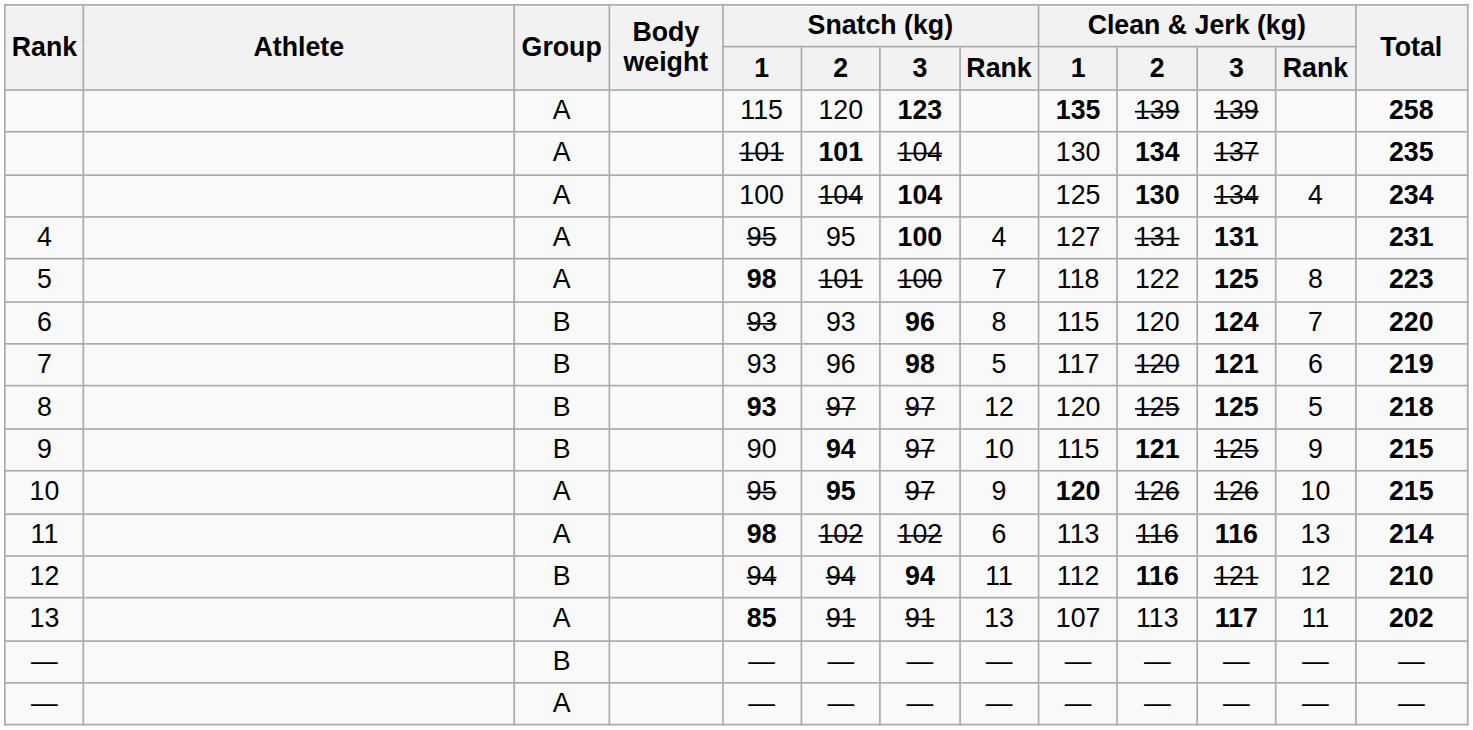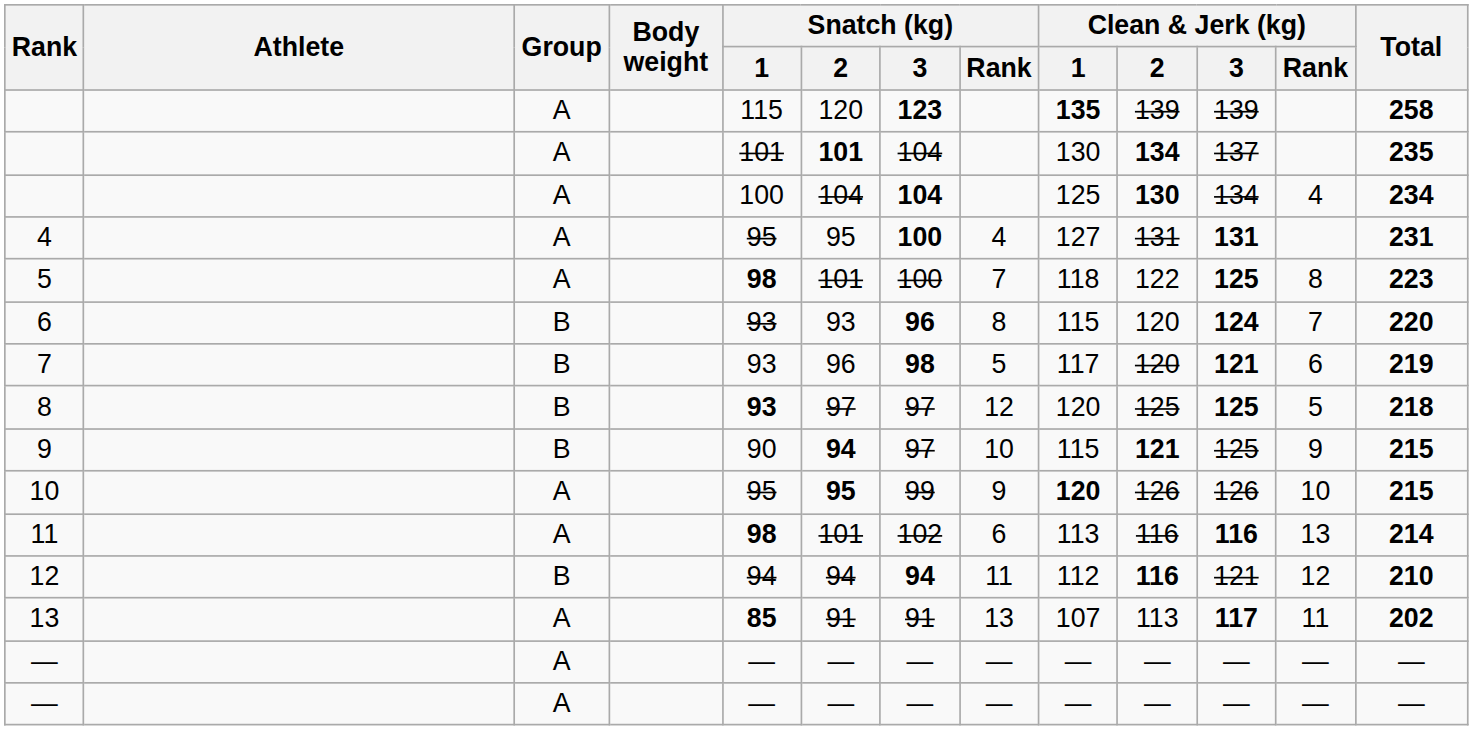(920, 491) 97 -> (920, 491) 99
(841, 534) 102 -> (841, 534) 101
(562, 661) B -> (562, 661) A
